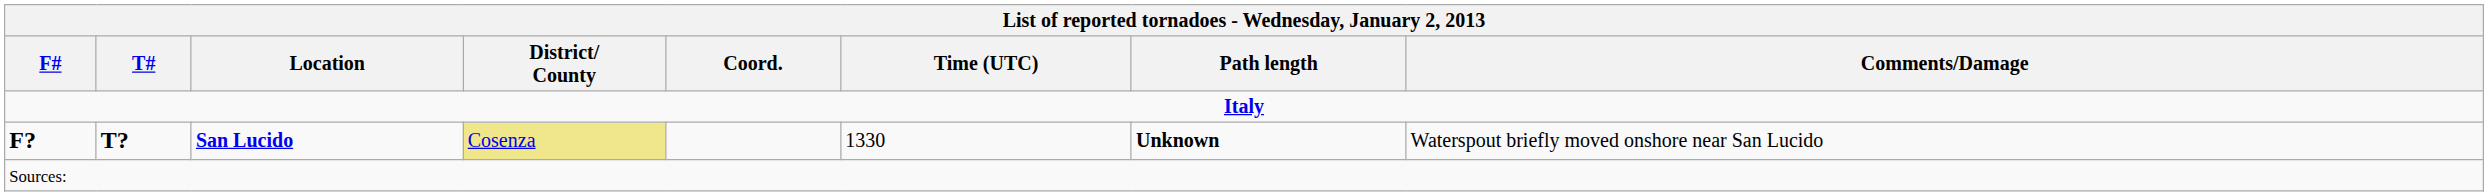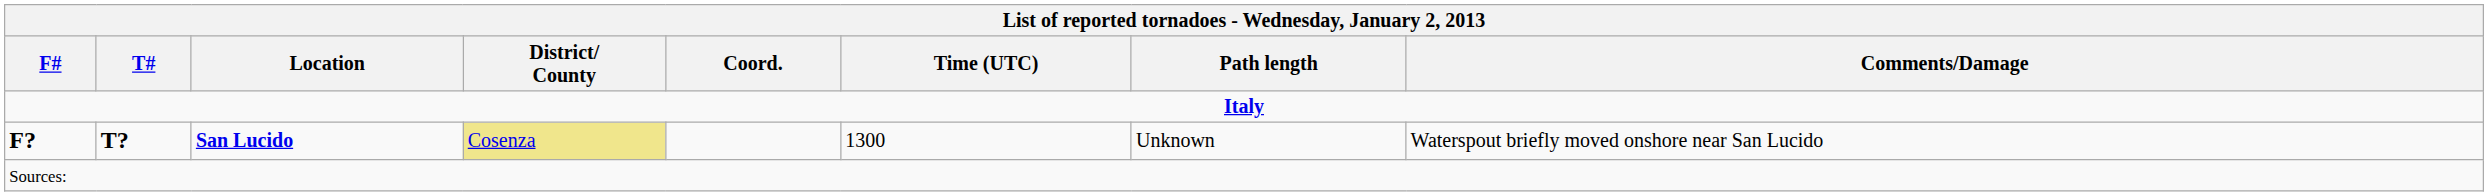(865, 140) 1330 -> (865, 140) 1300
(1178, 140) bold -> (1175, 140) normal
